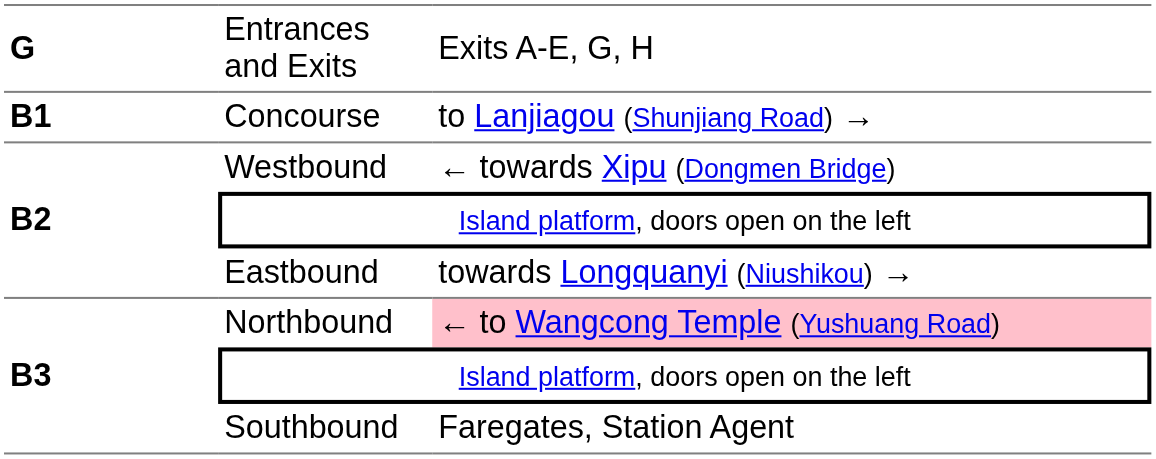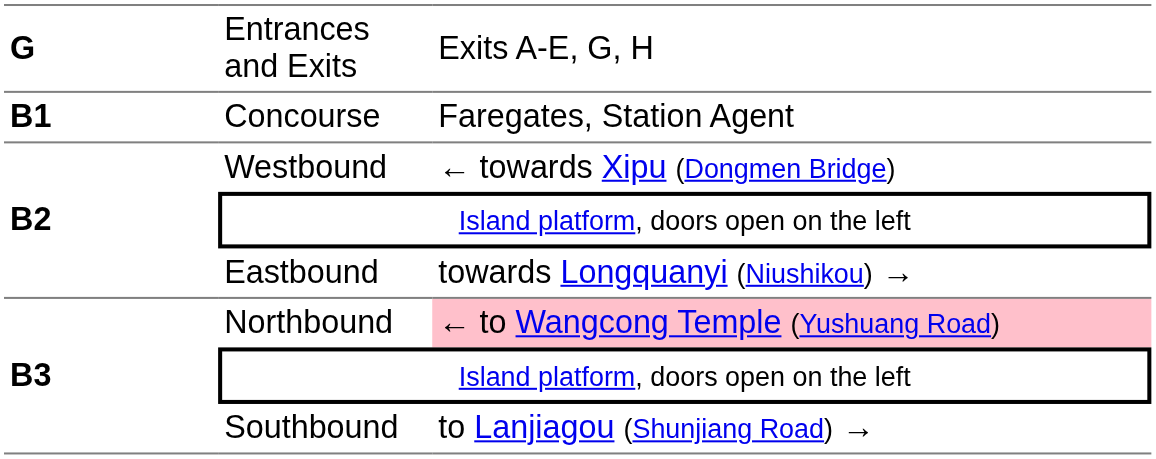(656, 116) to Lanjiagou (Shunjiang Road) → -> (616, 116) Faregates, Station Agent
(616, 427) Faregates, Station Agent -> (656, 427) to Lanjiagou (Shunjiang Road) →
